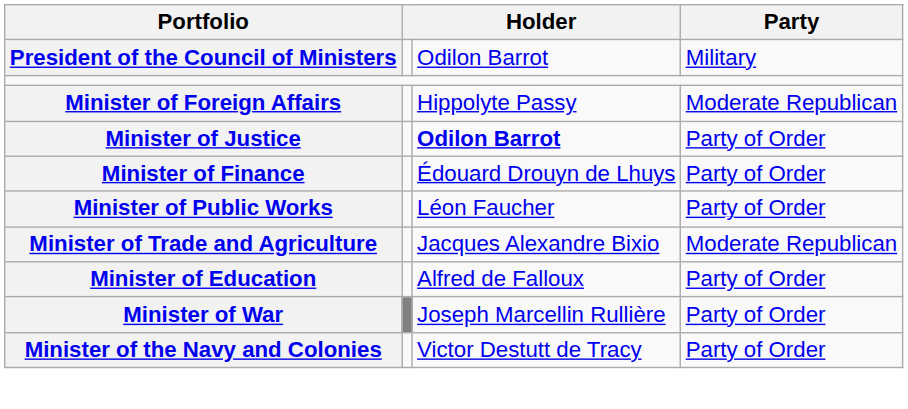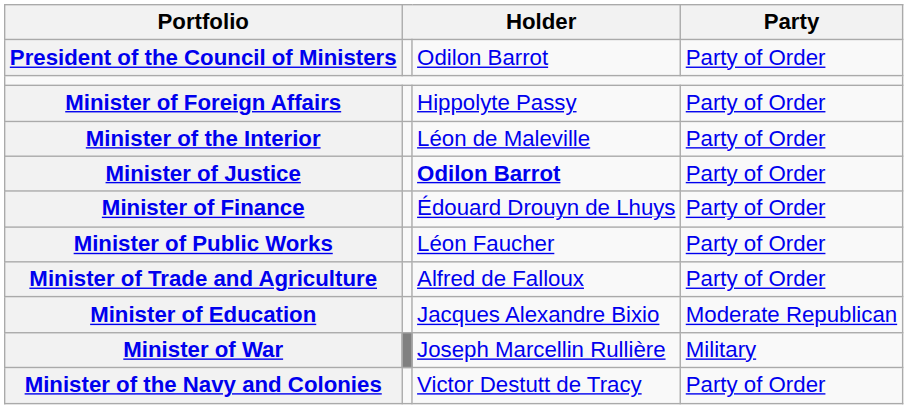(721, 57) Military -> (756, 57) Party of Order
(791, 102) Moderate Republican -> (756, 102) Party of Order
+ row: (203, 138)
(538, 244) Jacques Alexandre Bixio -> (501, 279) Alfred de Falloux
(791, 244) Moderate Republican -> (756, 279) Party of Order
(501, 279) Alfred de Falloux -> (538, 314) Jacques Alexandre Bixio
(756, 279) Party of Order -> (791, 314) Moderate Republican
(756, 314) Party of Order -> (721, 349) Military
